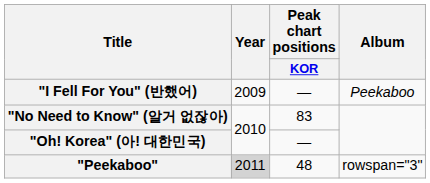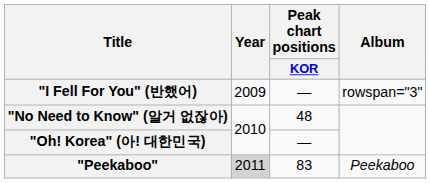(382, 91) Peekaboo -> (382, 91) rowspan="3"
(304, 117) 83 -> (304, 117) 48
(304, 166) 48 -> (304, 166) 83
(382, 166) rowspan="3" -> (382, 166) Peekaboo
